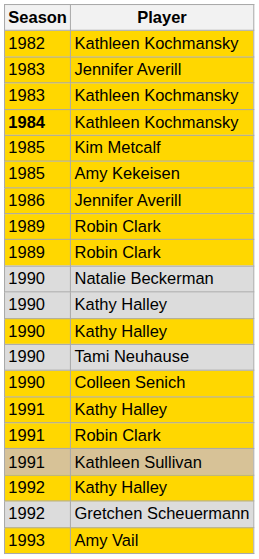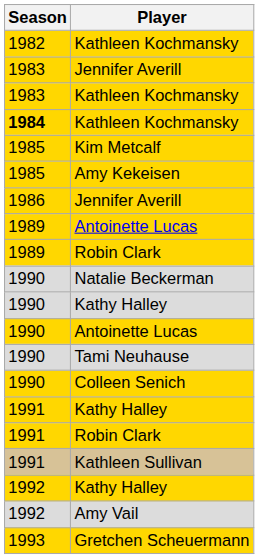(118, 226) Robin Clark -> (136, 226) Antoinette Lucas
(121, 331) Kathy Halley -> (136, 331) Antoinette Lucas
(162, 514) Gretchen Scheuermann -> (106, 514) Amy Vail
(106, 540) Amy Vail -> (162, 540) Gretchen Scheuermann
